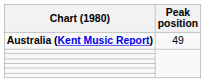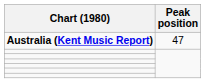(178, 40) 49 -> (178, 40) 47
